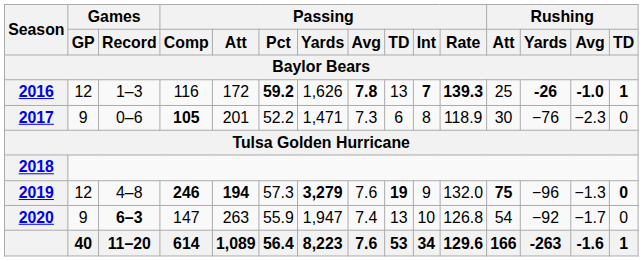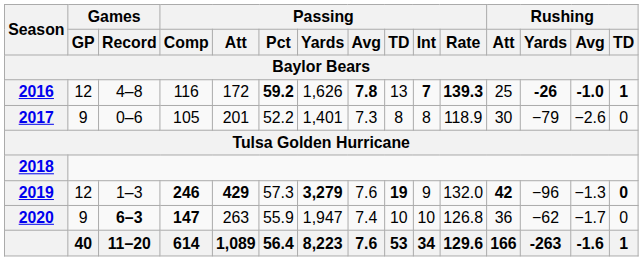(129, 92) 1–3 -> (129, 92) 4–8
(186, 117) bold -> (186, 117) normal
(323, 117) 1,471 -> (323, 117) 1,401
(399, 117) 6 -> (399, 117) 8
(546, 117) −76 -> (546, 117) −79
(590, 117) −2.3 -> (590, 117) −2.6
(129, 192) 4–8 -> (129, 192) 1–3
(236, 192) 194 -> (236, 192) 429
(503, 192) 75 -> (503, 192) 42
(186, 218) normal -> (186, 218) bold
(399, 218) 13 -> (399, 218) 10
(503, 218) 54 -> (503, 218) 36
(546, 218) −92 -> (546, 218) −62
